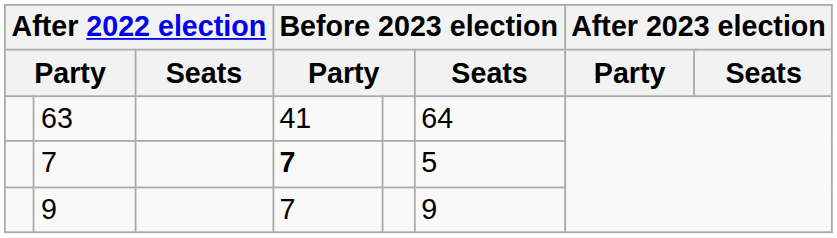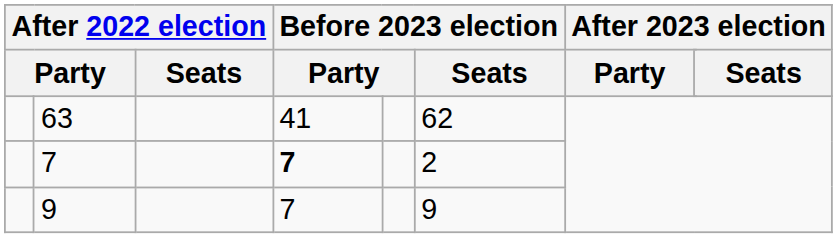(437, 118) 64 -> (437, 118) 62
(429, 163) 5 -> (429, 163) 2
